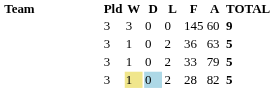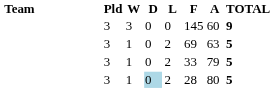(190, 44) 36 -> (190, 44) 69
(129, 79) khaki background -> (129, 79) no background
(213, 79) 82 -> (213, 79) 80
